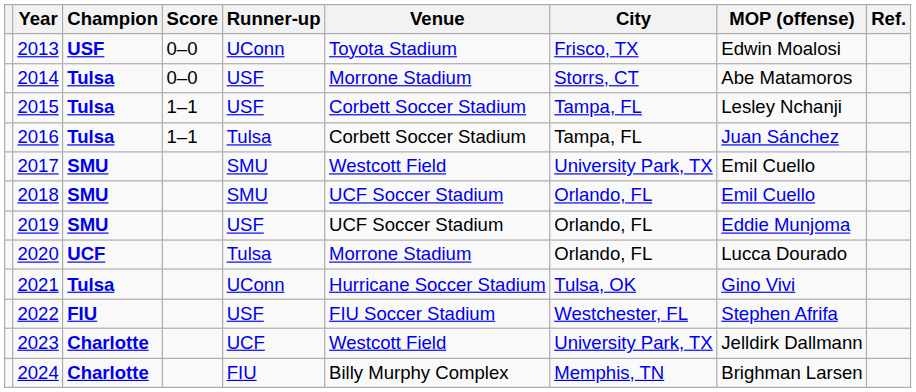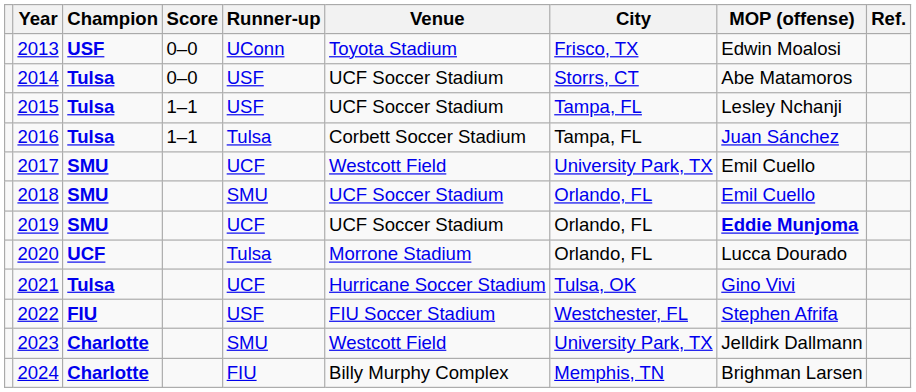(400, 78) Morrone Stadium -> (416, 78) UCF Soccer Stadium
(428, 107) Corbett Soccer Stadium -> (416, 107) UCF Soccer Stadium
(247, 166) SMU -> (246, 166) UCF
(245, 225) USF -> (246, 225) UCF
(786, 225) normal -> (790, 225) bold
(256, 284) UConn -> (246, 284) UCF
(246, 343) UCF -> (247, 343) SMU
